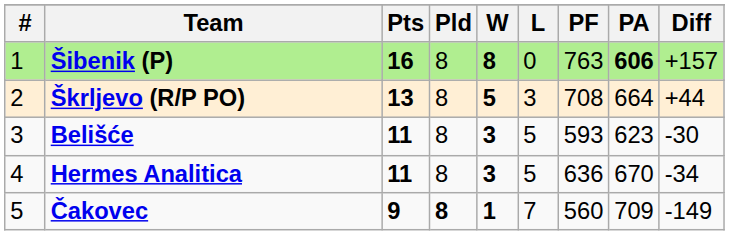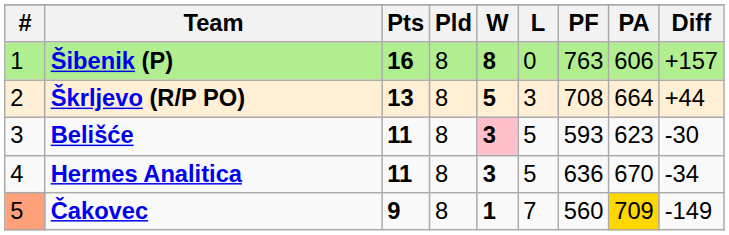(634, 60) bold -> (634, 60) normal
(489, 135) no background -> (489, 135) pink background
(17, 211) no background -> (17, 211) lightsalmon background
(442, 211) bold -> (442, 211) normal
(634, 211) no background -> (634, 211) gold background
